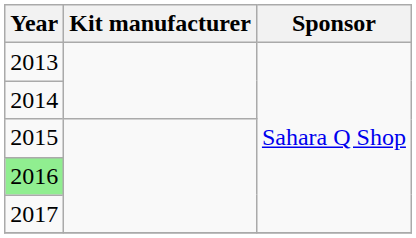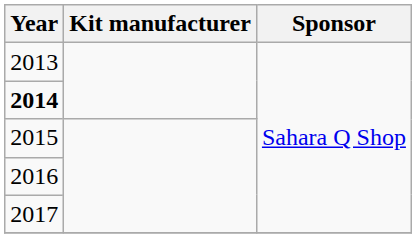(34, 99) normal -> (34, 99) bold
(34, 175) lightgreen background -> (34, 175) no background
